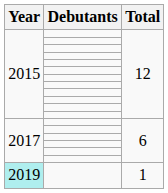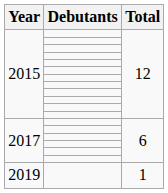(24, 175) paleturquoise background -> (24, 175) no background
